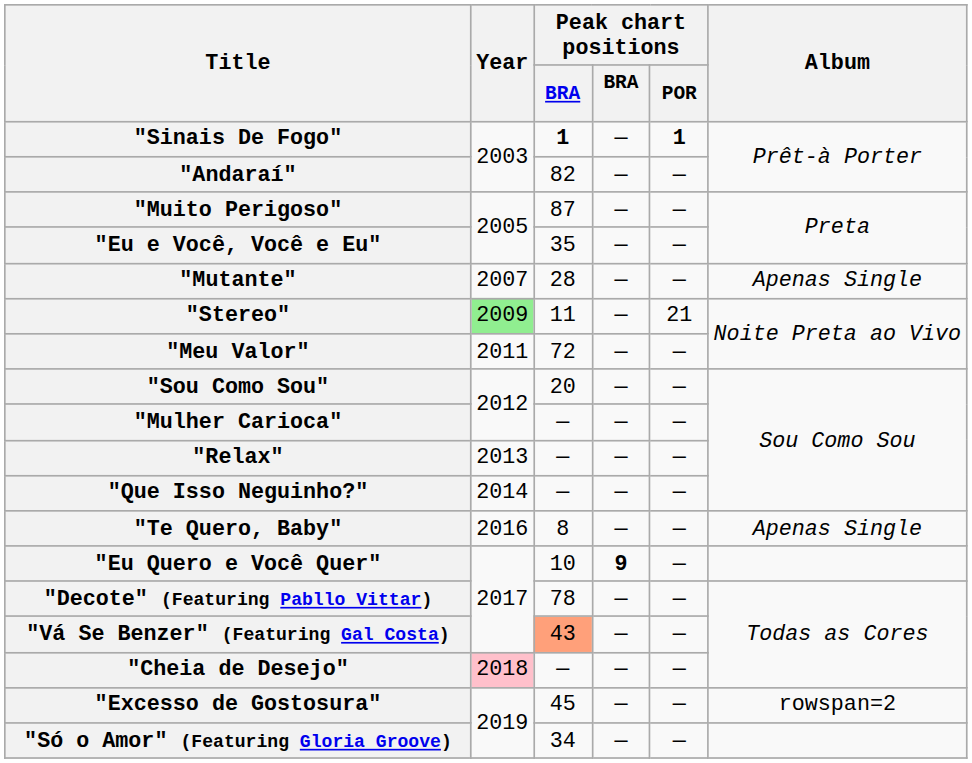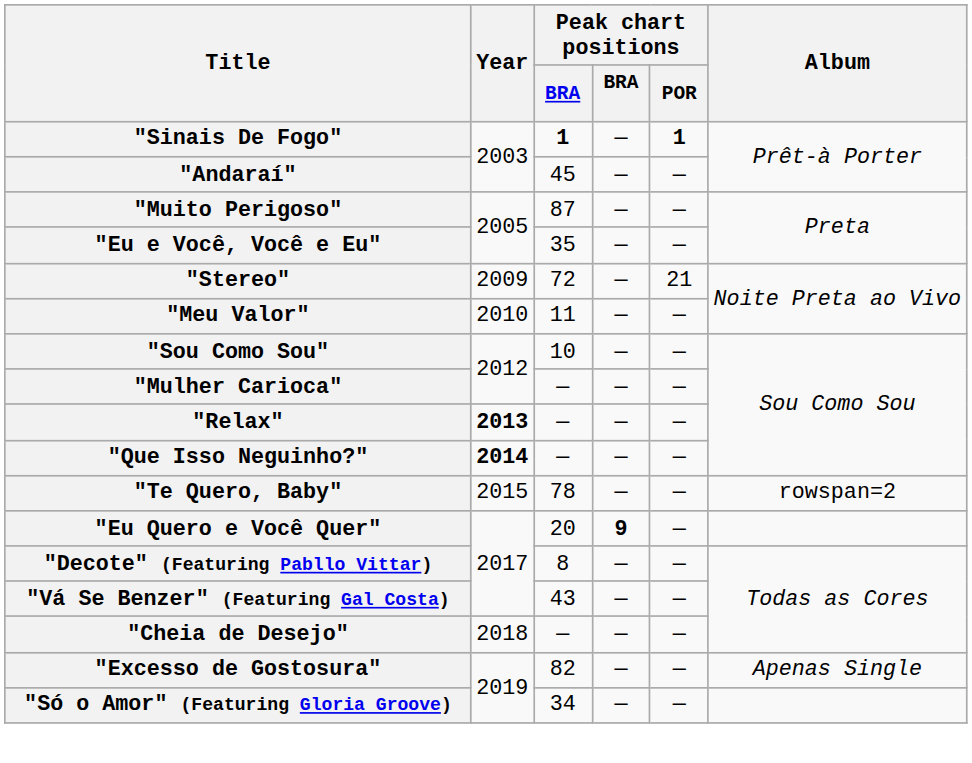(563, 175) 82 -> (563, 175) 45
- row: (238, 281)
(502, 316) lightgreen background -> (502, 281) no background
(563, 316) 11 -> (563, 281) 72
(502, 351) 2011 -> (502, 316) 2010
(563, 351) 72 -> (563, 316) 11
(563, 387) 20 -> (563, 351) 10
(502, 458) normal -> (502, 422) bold
(502, 493) normal -> (502, 458) bold
(502, 528) 2016 -> (502, 493) 2015
(563, 528) 8 -> (563, 493) 78
(837, 528) Apenas Single -> (837, 493) rowspan=2
(563, 564) 10 -> (563, 528) 20
(563, 599) 78 -> (563, 564) 8
(563, 635) lightsalmon background -> (563, 599) no background
(502, 670) pink background -> (502, 635) no background
(563, 705) 45 -> (563, 670) 82
(837, 705) rowspan=2 -> (837, 670) Apenas Single
